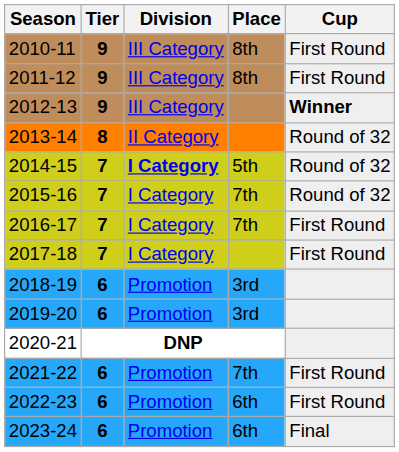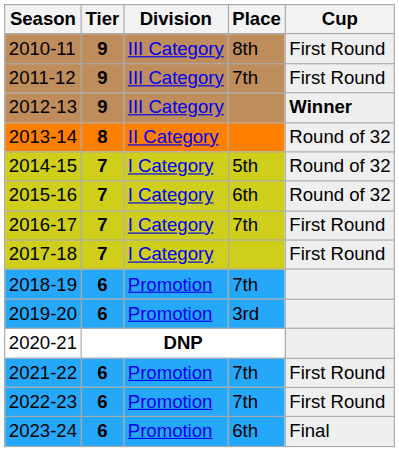(245, 78) 8th -> (245, 78) 7th
(173, 166) bold -> (171, 166) normal
(245, 195) 7th -> (245, 195) 6th
(246, 284) 3rd -> (245, 284) 7th
(245, 401) 6th -> (245, 401) 7th
